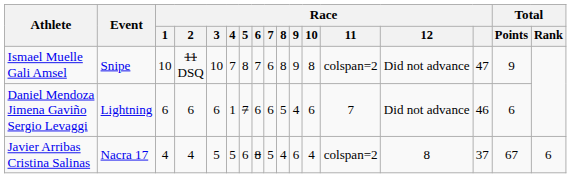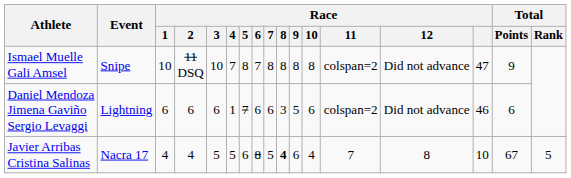(271, 65) 6 -> (271, 65) 8
(296, 65) 9 -> (296, 65) 8
(283, 110) 5 -> (283, 110) 3
(296, 110) 4 -> (296, 110) 5
(351, 110) 7 -> (351, 110) colspan=2
(283, 155) normal -> (283, 155) bold
(351, 155) colspan=2 -> (351, 155) 7
(482, 155) 37 -> (482, 155) 10
(548, 155) 6 -> (548, 155) 5
